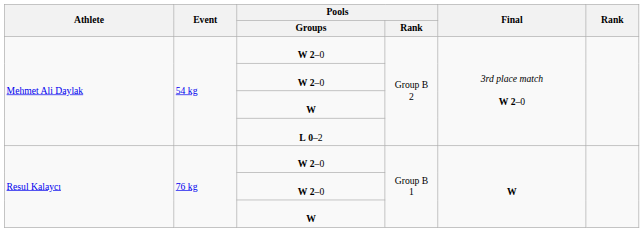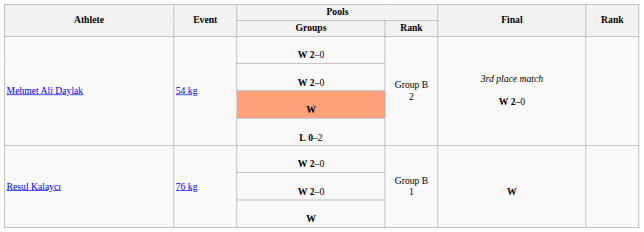(311, 110) no background -> (311, 110) lightsalmon background
